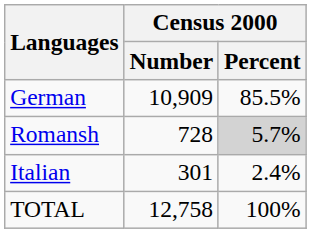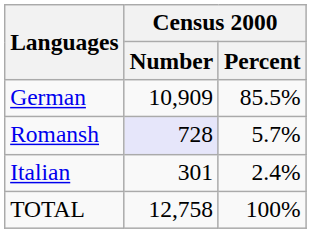(195, 135) no background -> (195, 135) lavender background
(276, 135) lightgrey background -> (276, 135) no background
